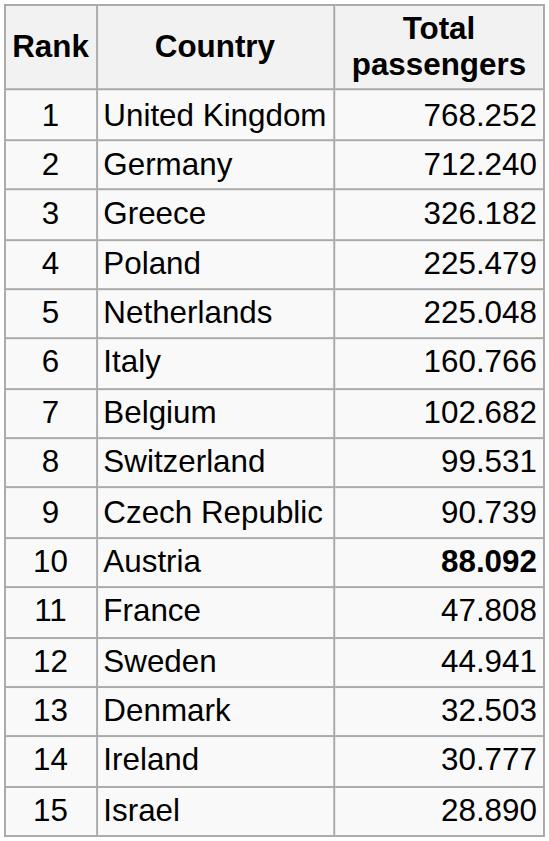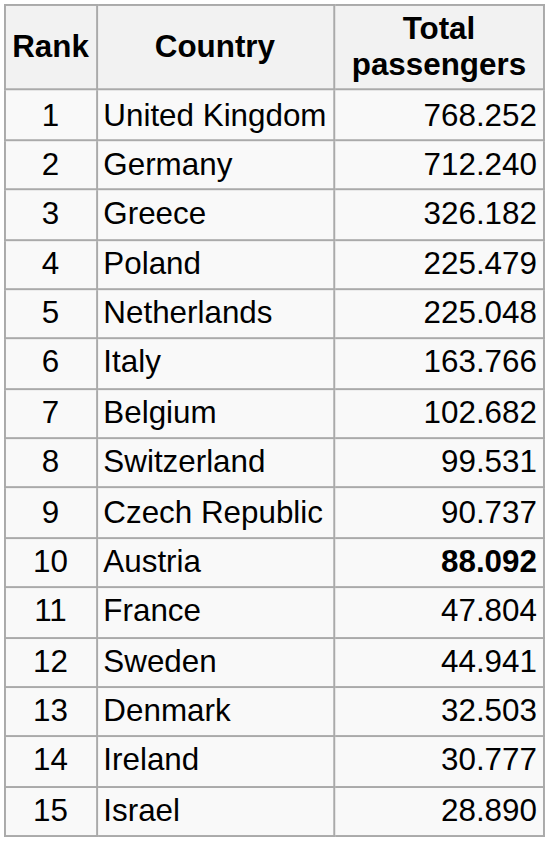(480, 363) 160.766 -> (480, 363) 163.766
(489, 512) 90.739 -> (489, 512) 90.737
(489, 611) 47.808 -> (489, 611) 47.804
